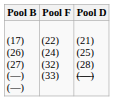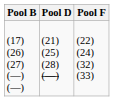columns swapped: (92, 12) <-> (57, 12)
